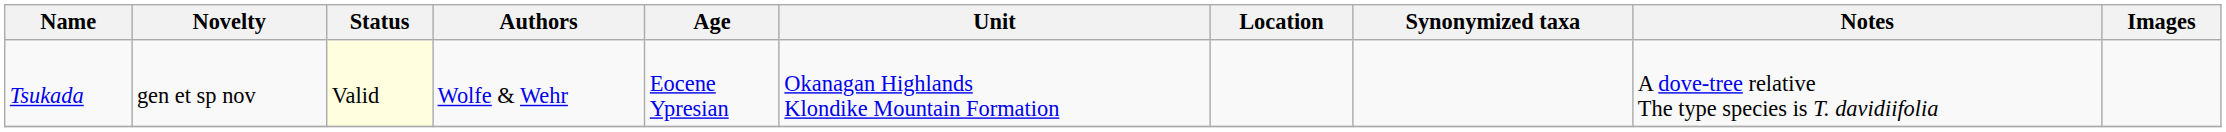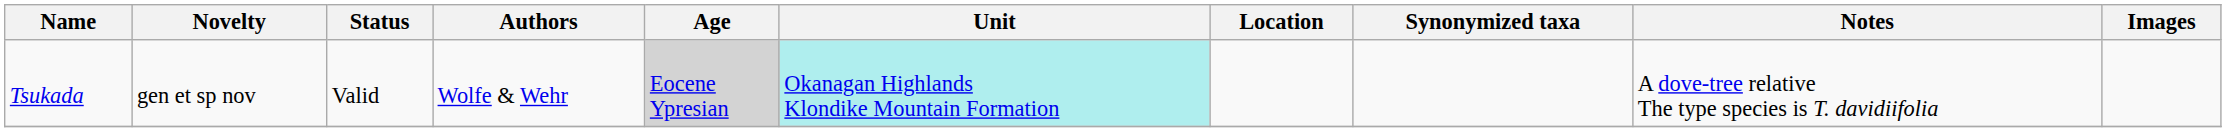(355, 95) lightyellow background -> (355, 95) no background
(689, 95) no background -> (689, 95) lightgrey background
(922, 95) no background -> (922, 95) paleturquoise background
